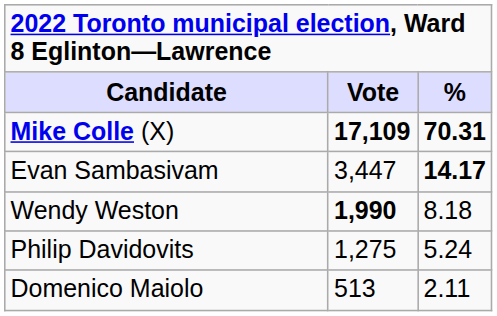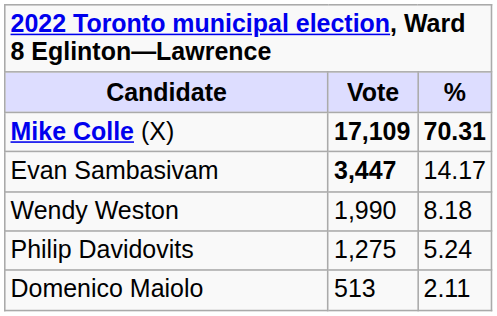(365, 171) normal -> (365, 171) bold
(455, 171) bold -> (455, 171) normal
(365, 210) bold -> (365, 210) normal
